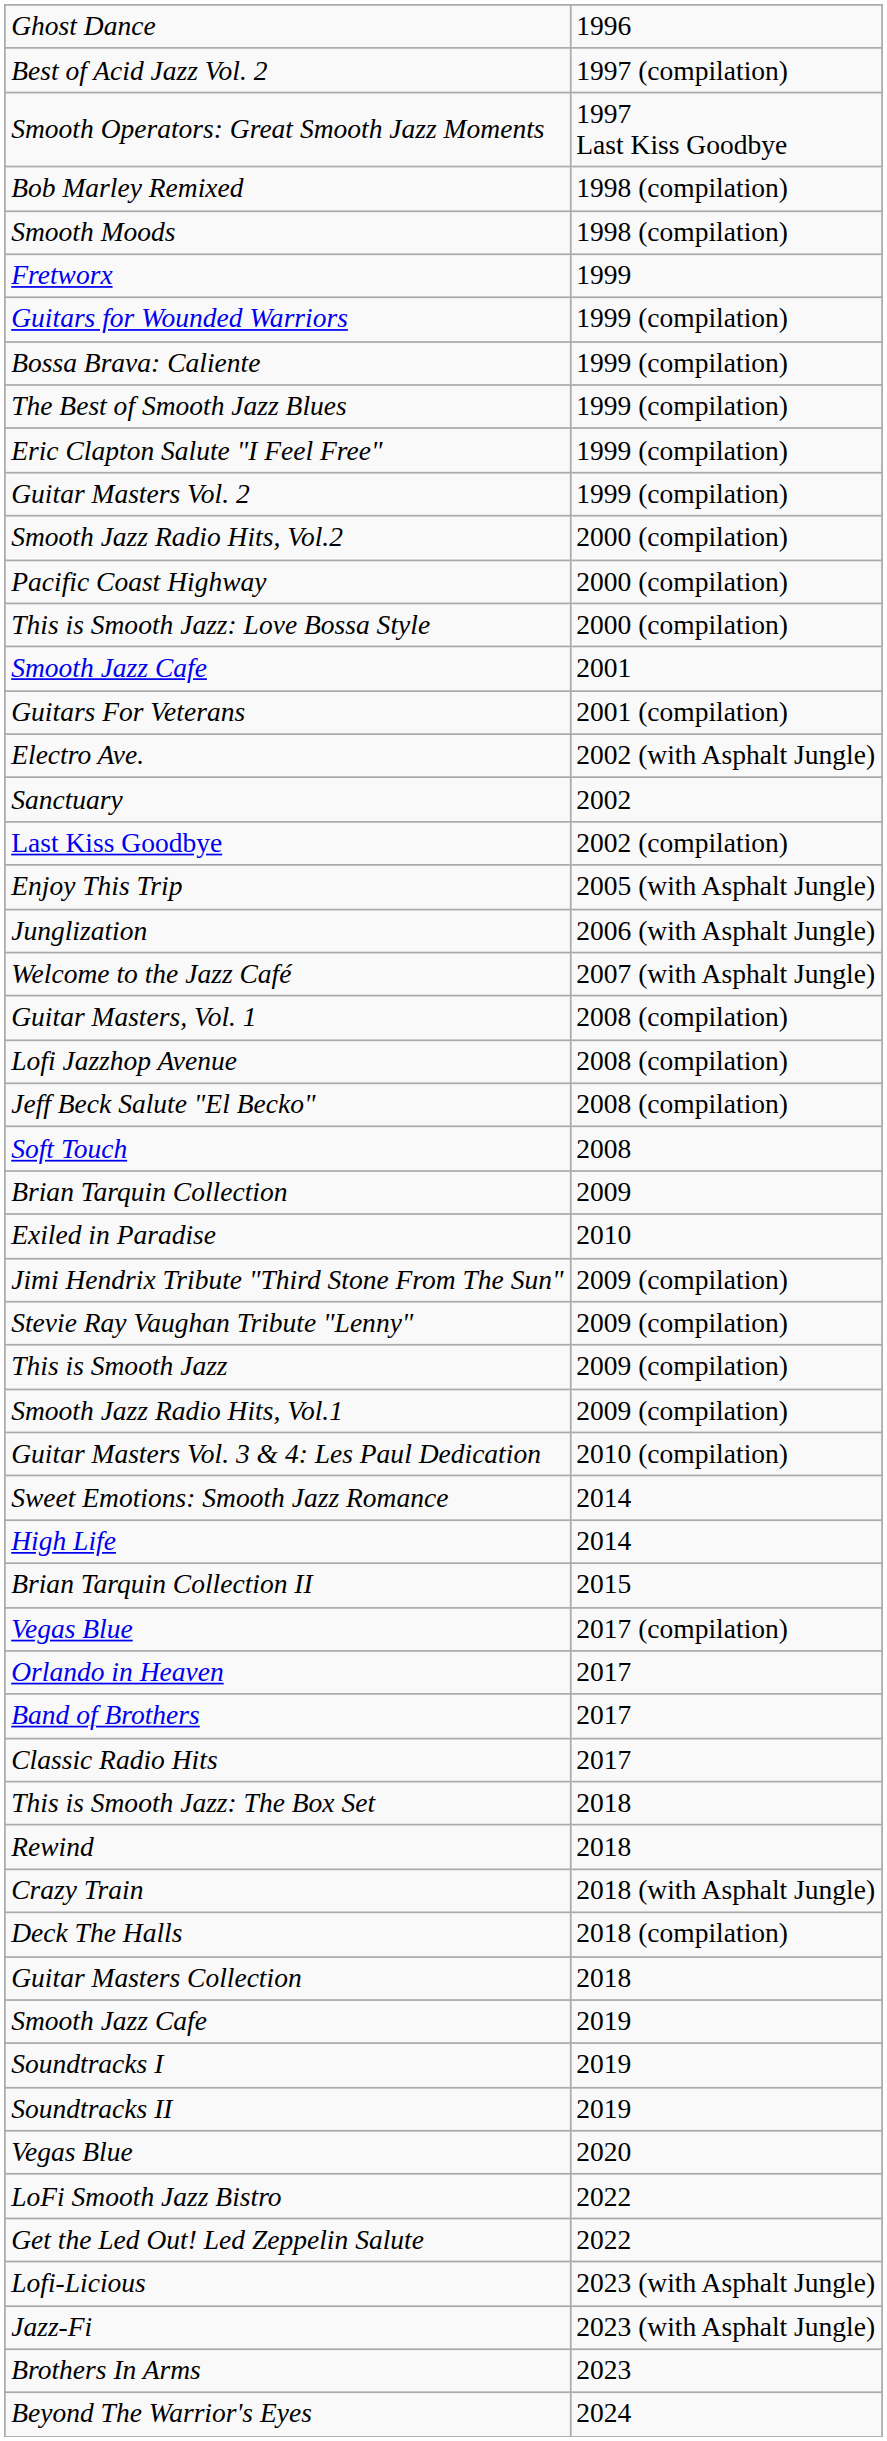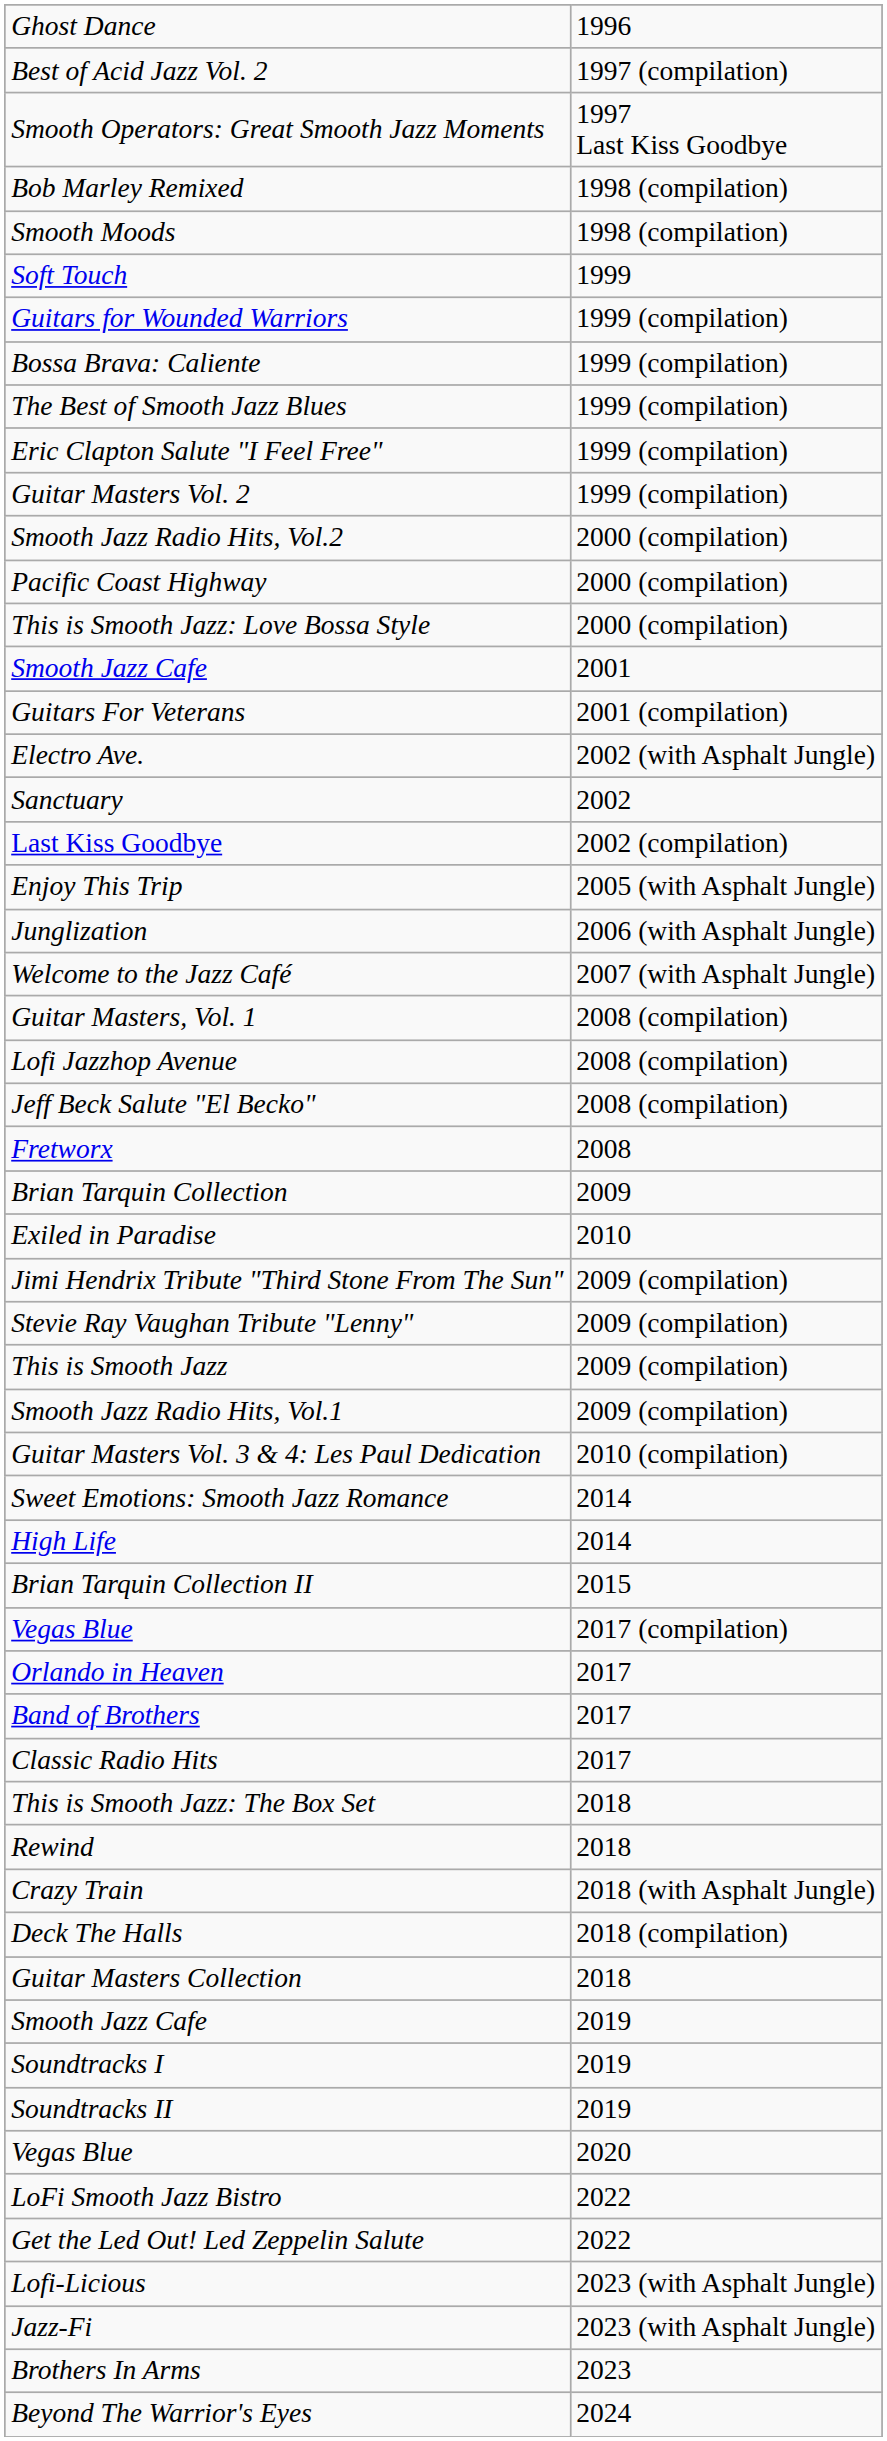(62, 275) Fretworx -> (69, 275) Soft Touch
(69, 1148) Soft Touch -> (62, 1148) Fretworx
